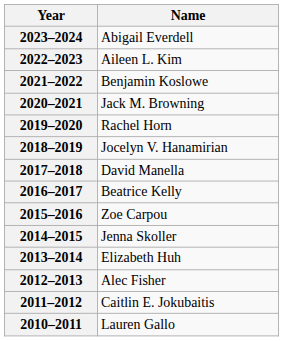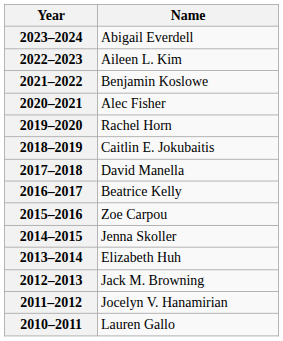(153, 103) Jack M. Browning -> (133, 103) Alec Fisher
(164, 147) Jocelyn V. Hanamirian -> (158, 147) Caitlin E. Jokubaitis
(133, 280) Alec Fisher -> (153, 280) Jack M. Browning
(158, 302) Caitlin E. Jokubaitis -> (164, 302) Jocelyn V. Hanamirian
